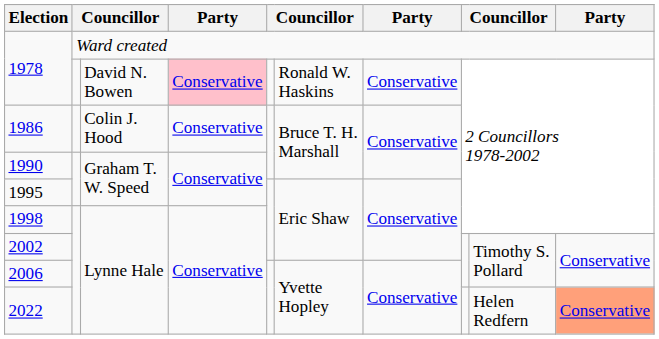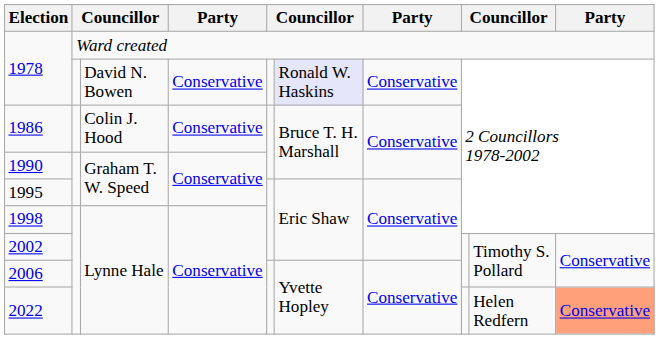(218, 82) pink background -> (218, 82) no background
(315, 82) no background -> (315, 82) lavender background
